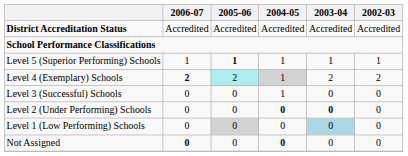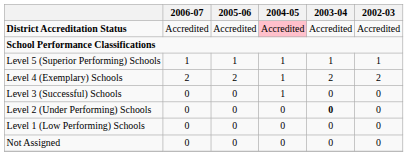(283, 29) no background -> (283, 29) pink background
(235, 61) bold -> (235, 61) normal
(187, 77) bold -> (187, 77) normal
(235, 77) paleturquoise background -> (235, 77) no background
(283, 77) lightgrey background -> (283, 77) no background
(283, 110) bold -> (283, 110) normal
(235, 126) lightgrey background -> (235, 126) no background
(331, 126) lightblue background -> (331, 126) no background
(187, 143) bold -> (187, 143) normal
(283, 143) bold -> (283, 143) normal
